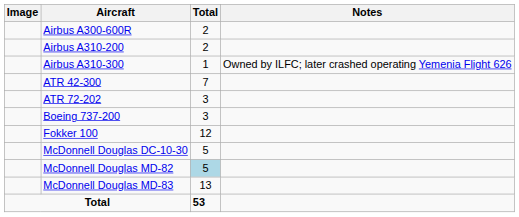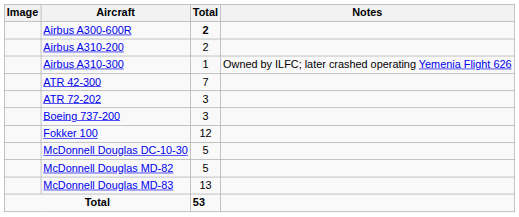(205, 30) normal -> (205, 30) bold
(205, 168) lightblue background -> (205, 168) no background
